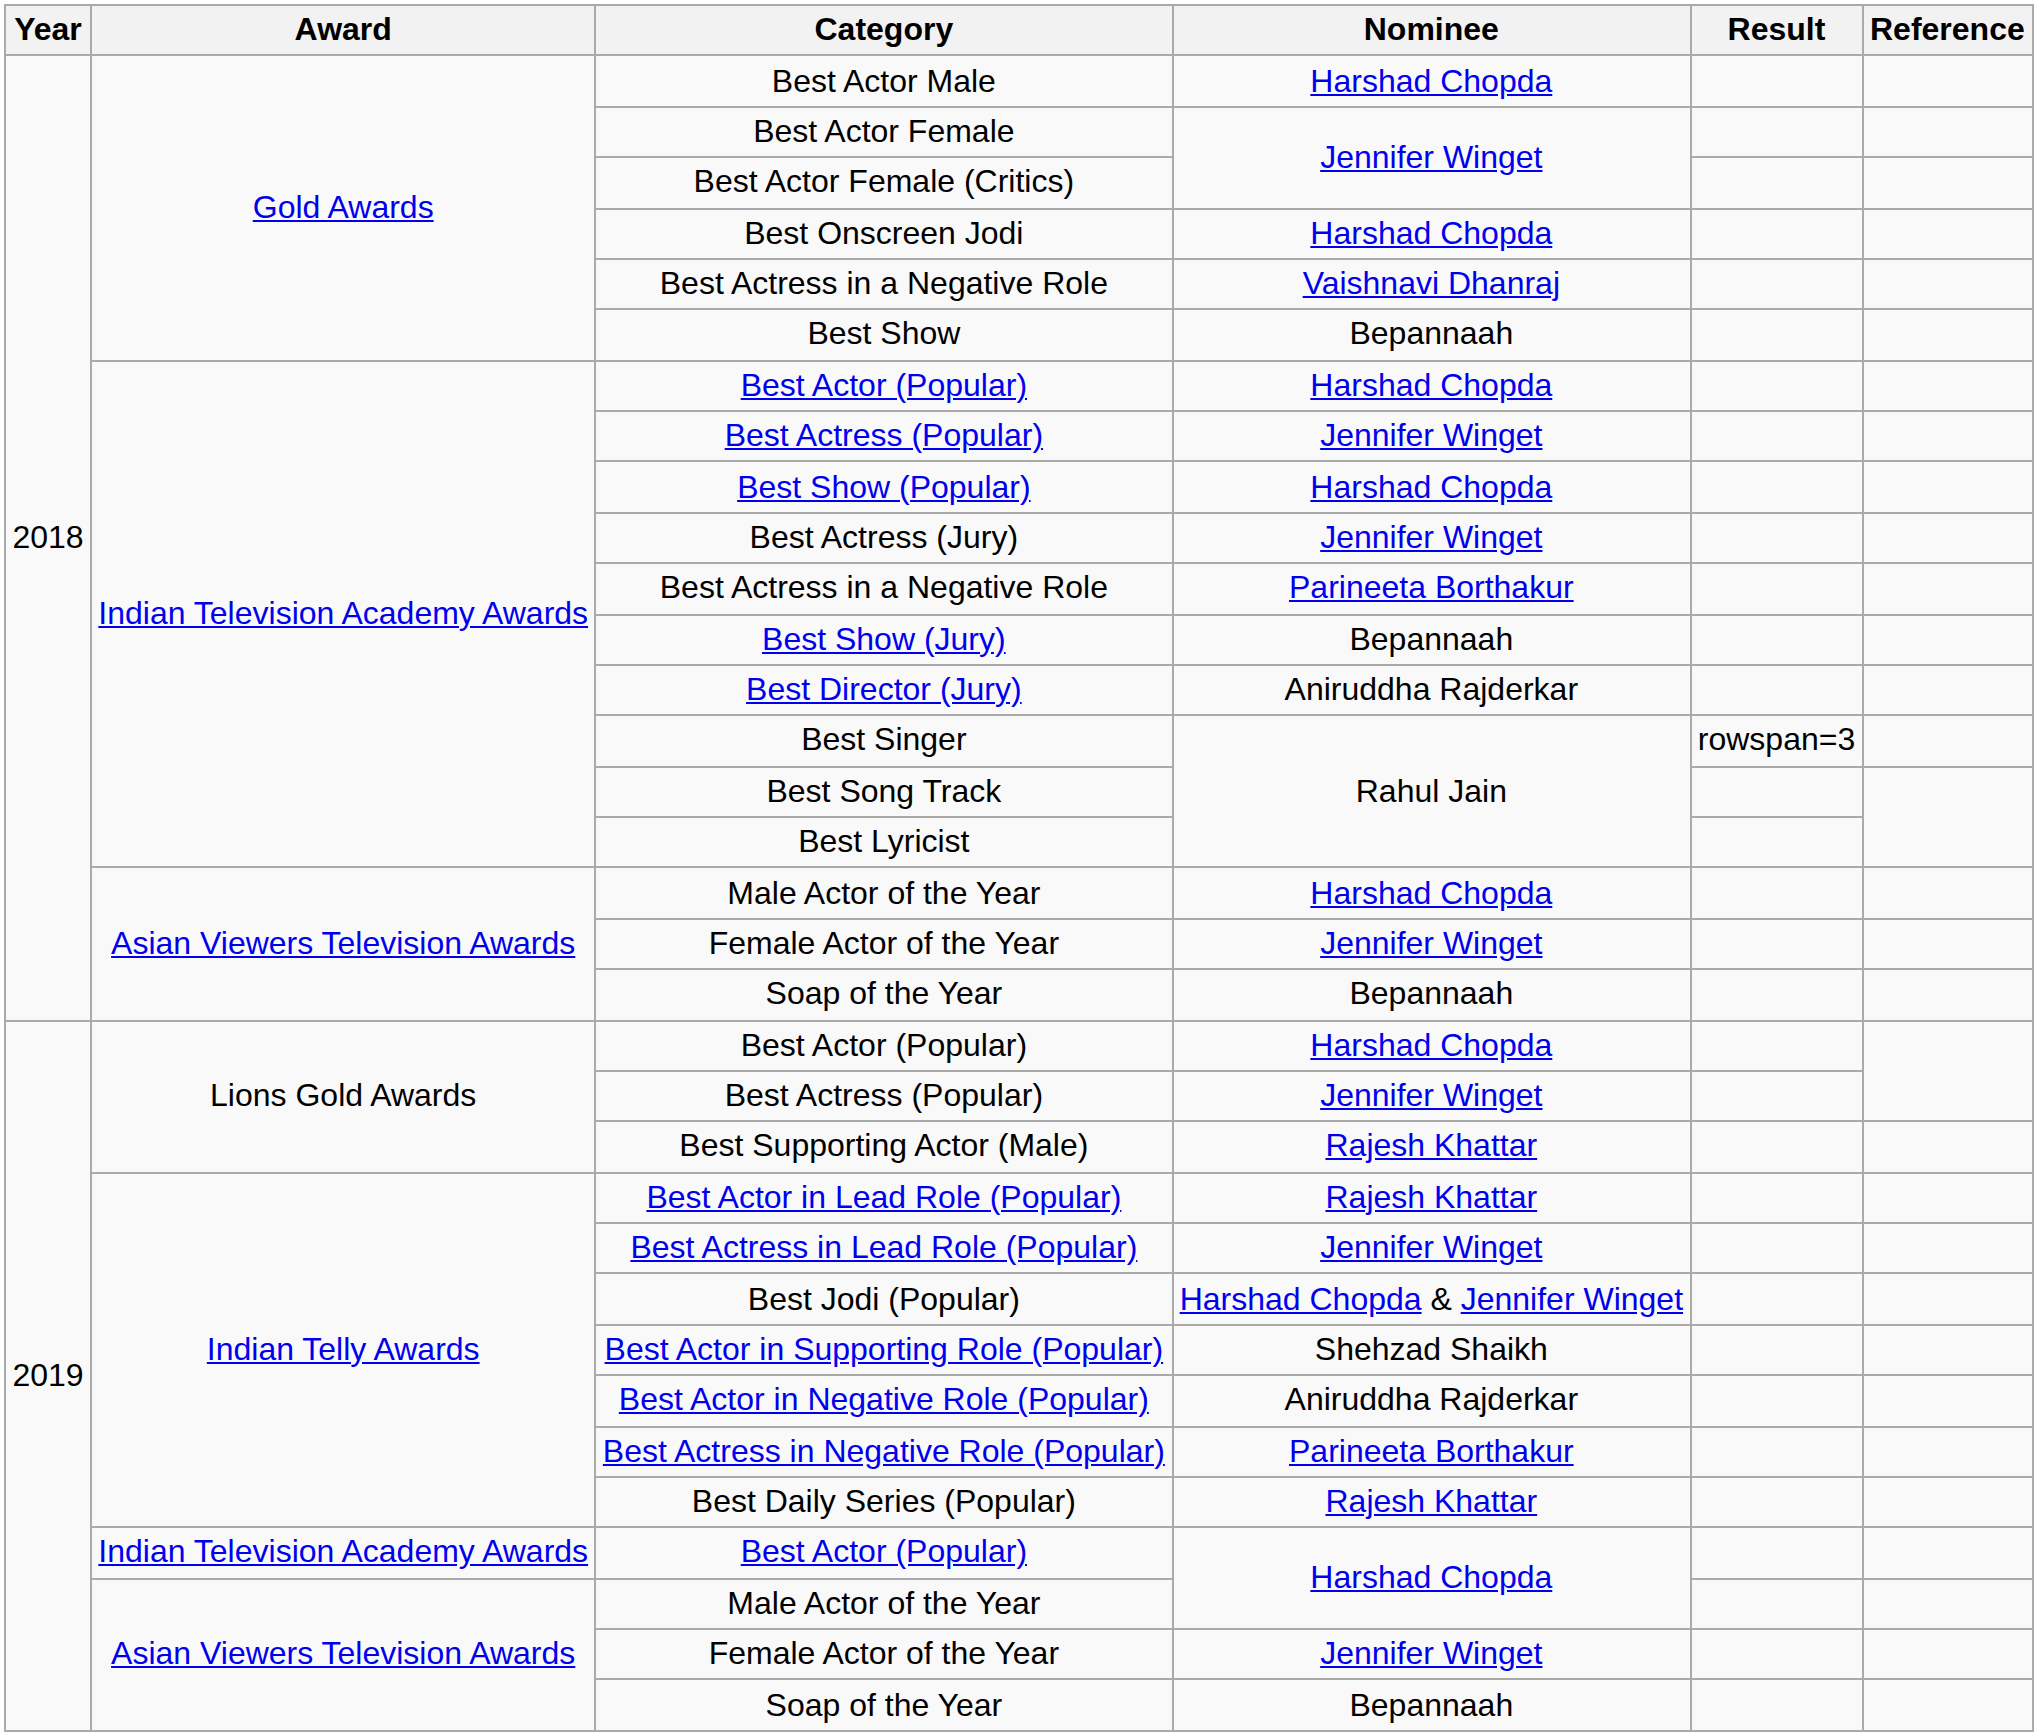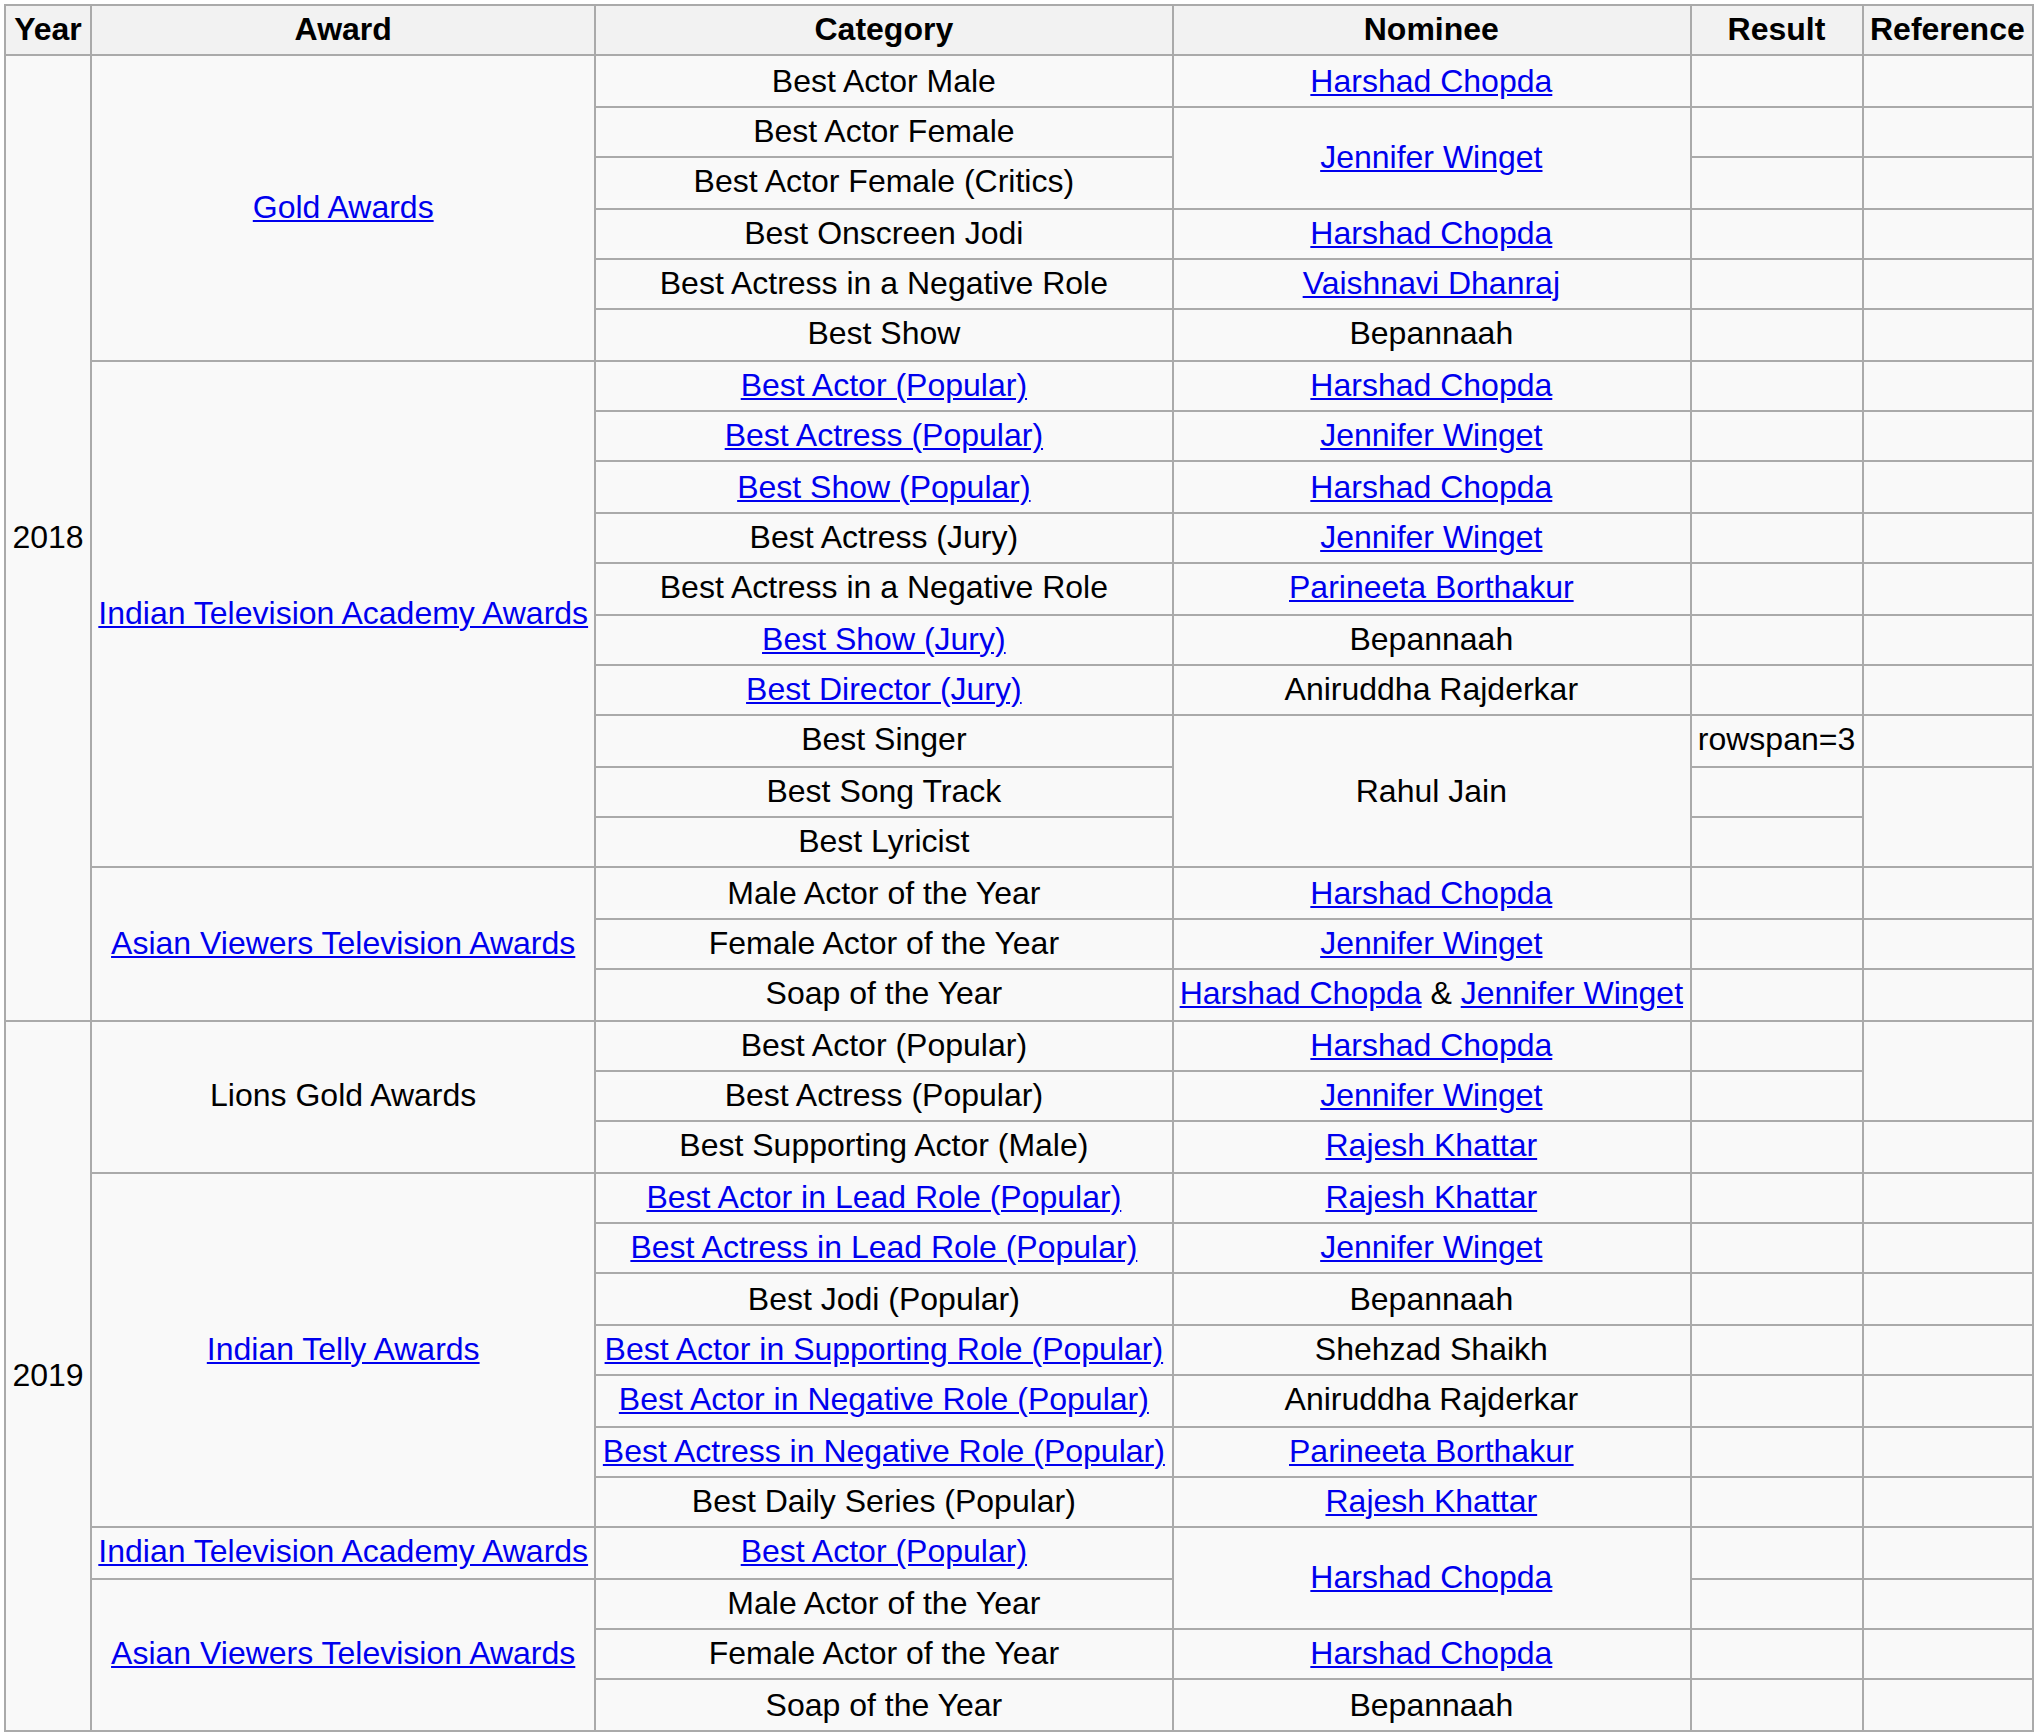(1431, 994) Bepannaah -> (1431, 994) Harshad Chopda & Jennifer Winget
(1431, 1298) Harshad Chopda & Jennifer Winget -> (1431, 1298) Bepannaah
(1431, 1653) Jennifer Winget -> (1431, 1653) Harshad Chopda
